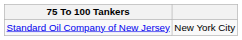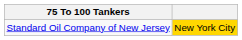(205, 27) no background -> (205, 27) gold background
